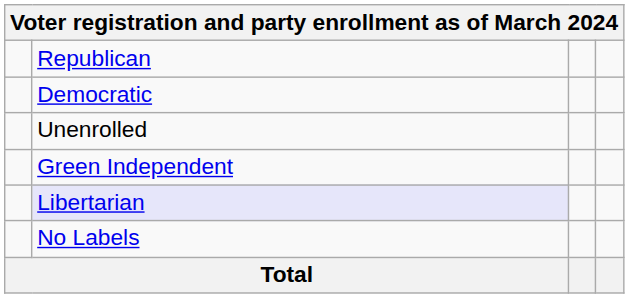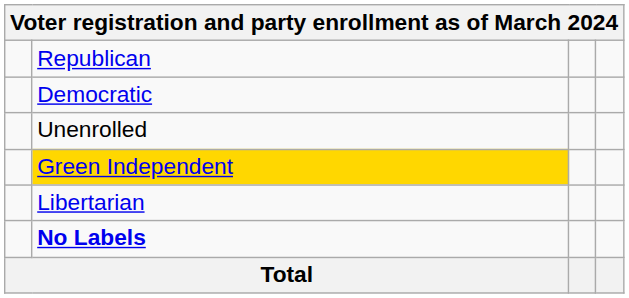(135, 166) no background -> (135, 166) gold background
(91, 202) lavender background -> (91, 202) no background
(88, 238) normal -> (91, 238) bold
